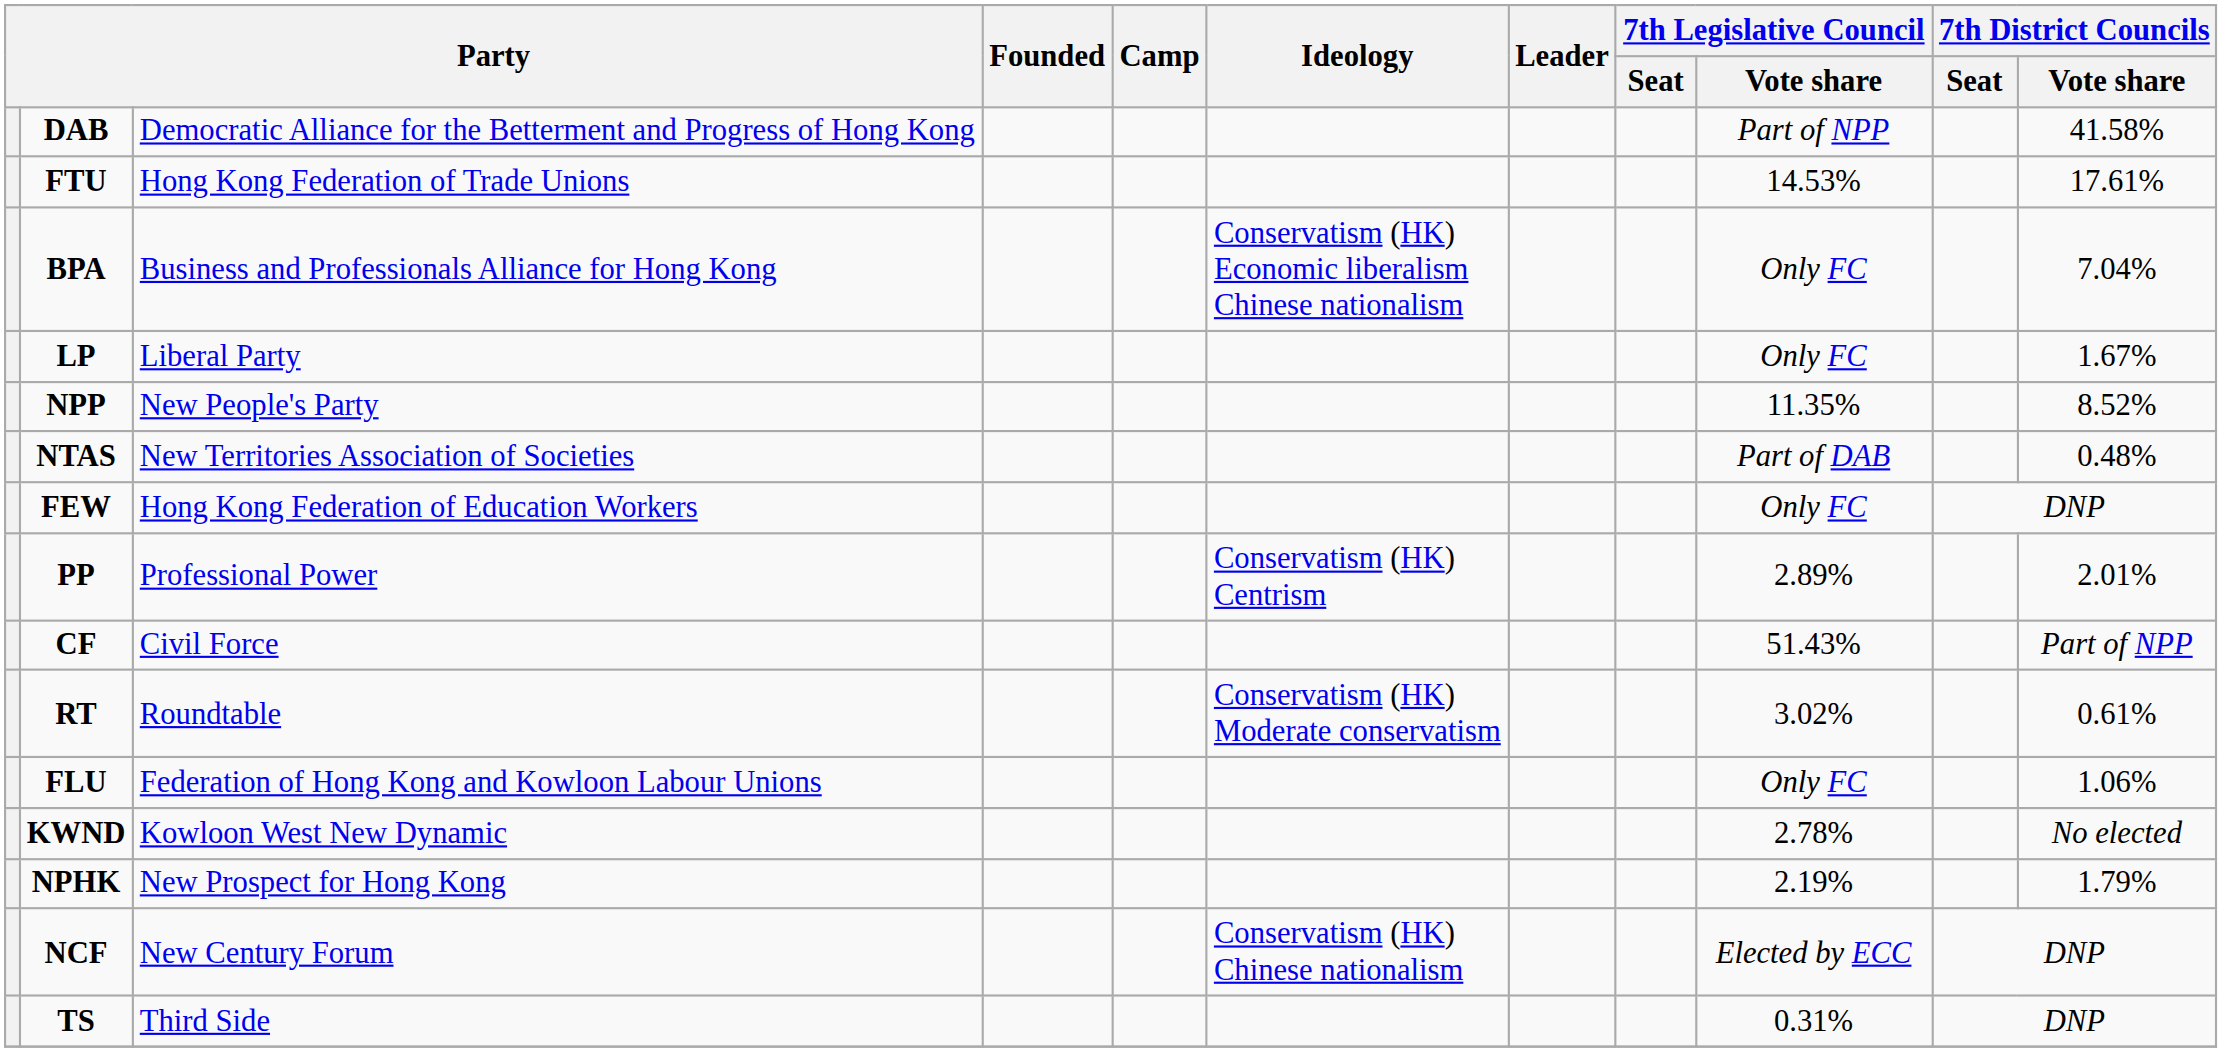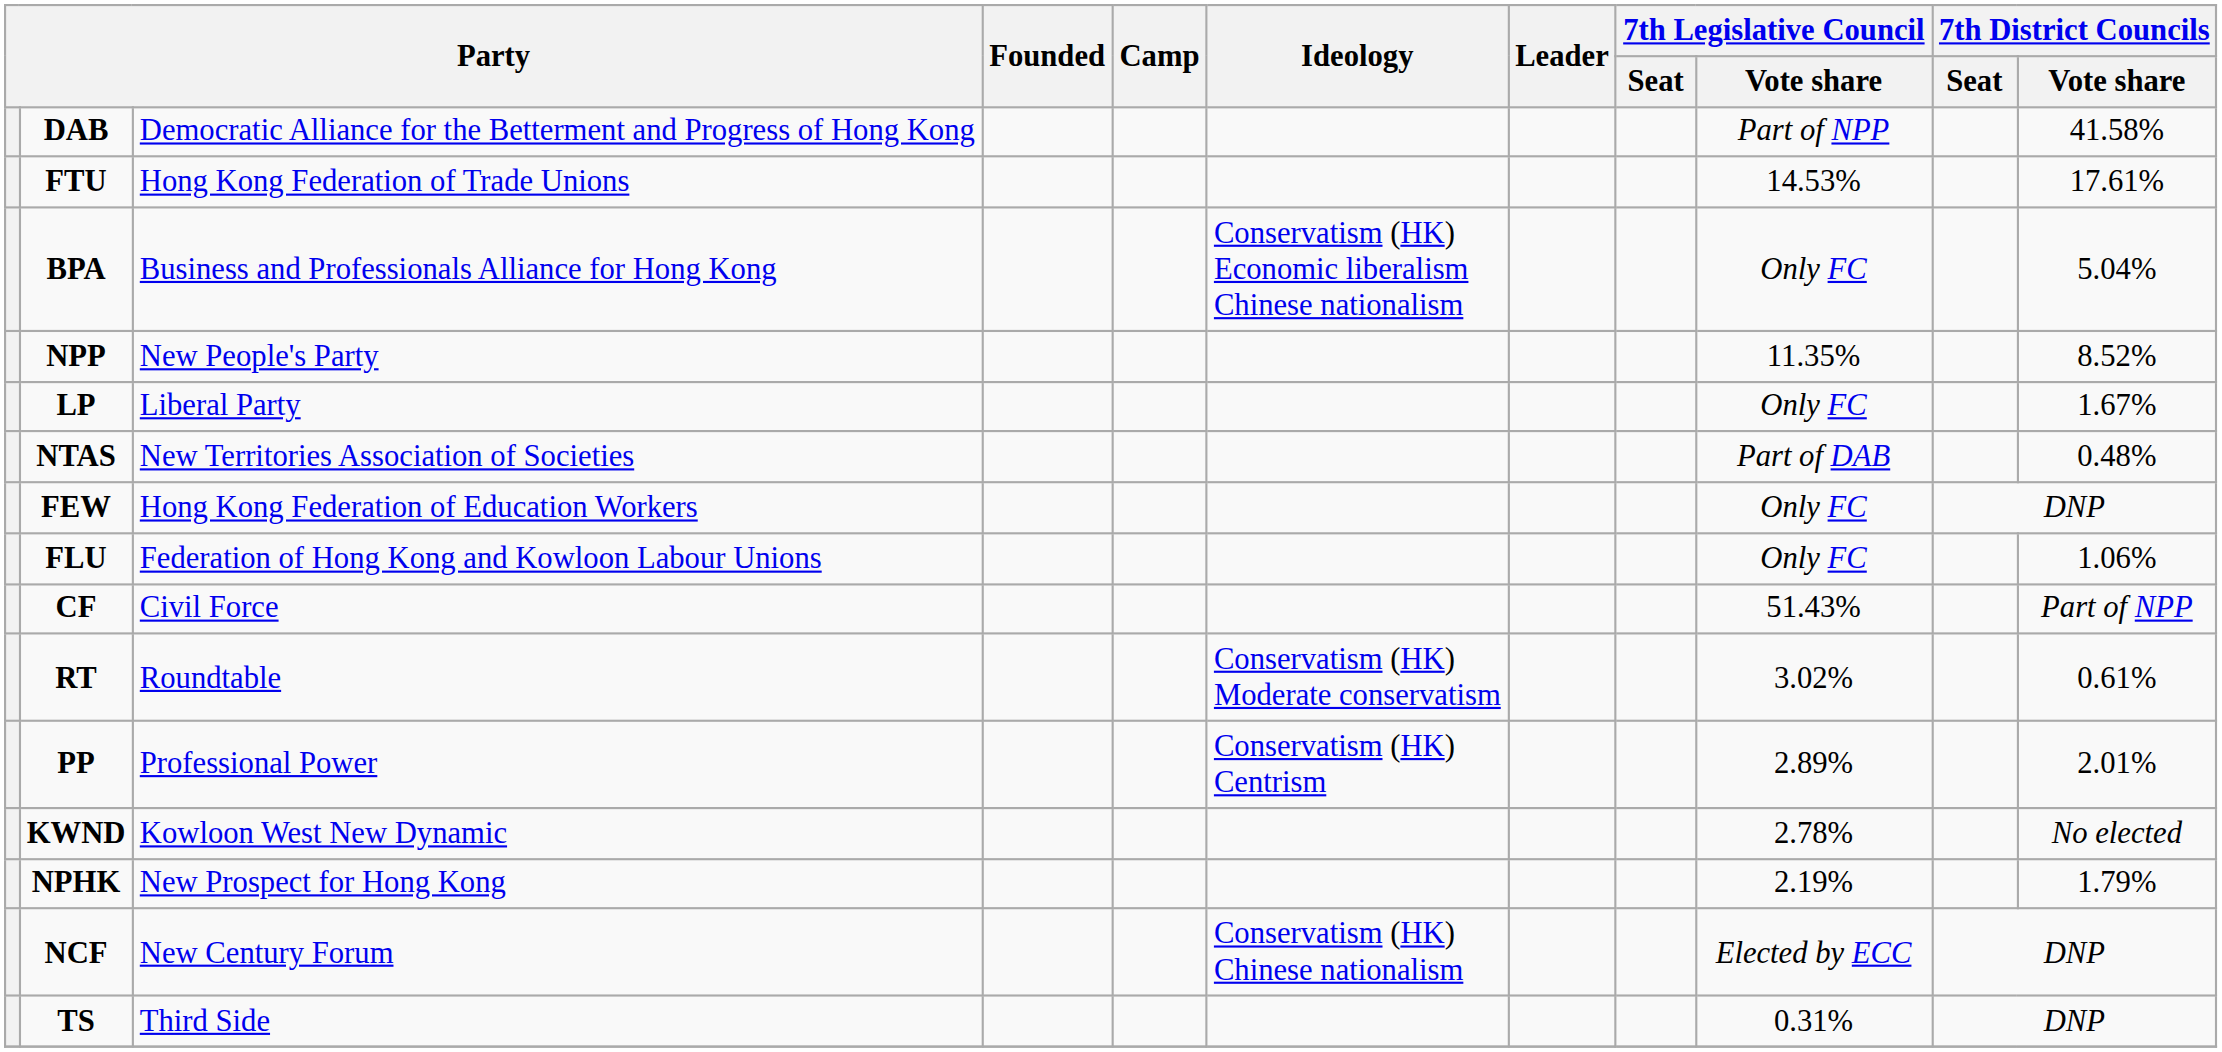(2117, 268) 7.04% -> (2117, 268) 5.04%
rows swapped: (76, 406) <-> (76, 355)
rows swapped: (76, 782) <-> (76, 575)
